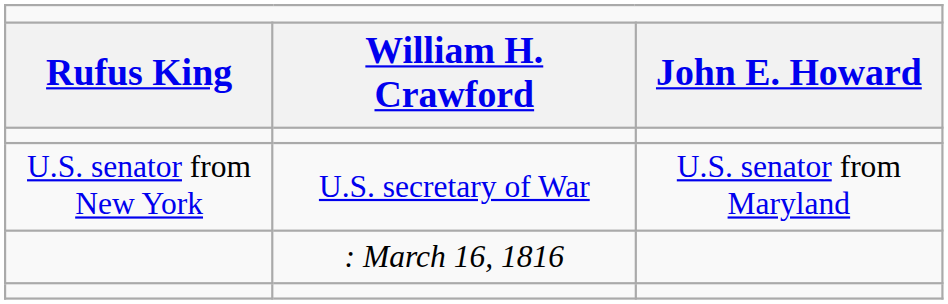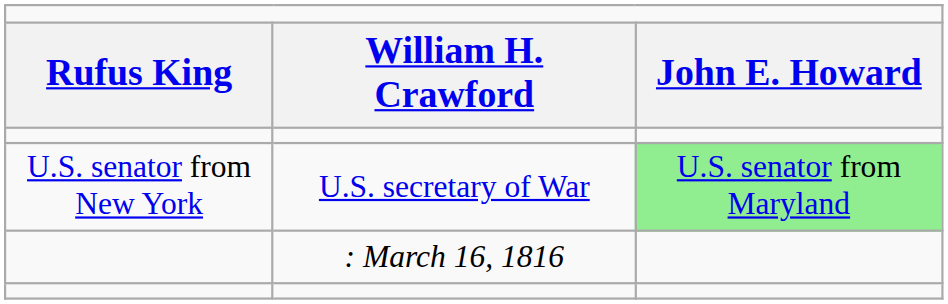(789, 186) no background -> (789, 186) lightgreen background
